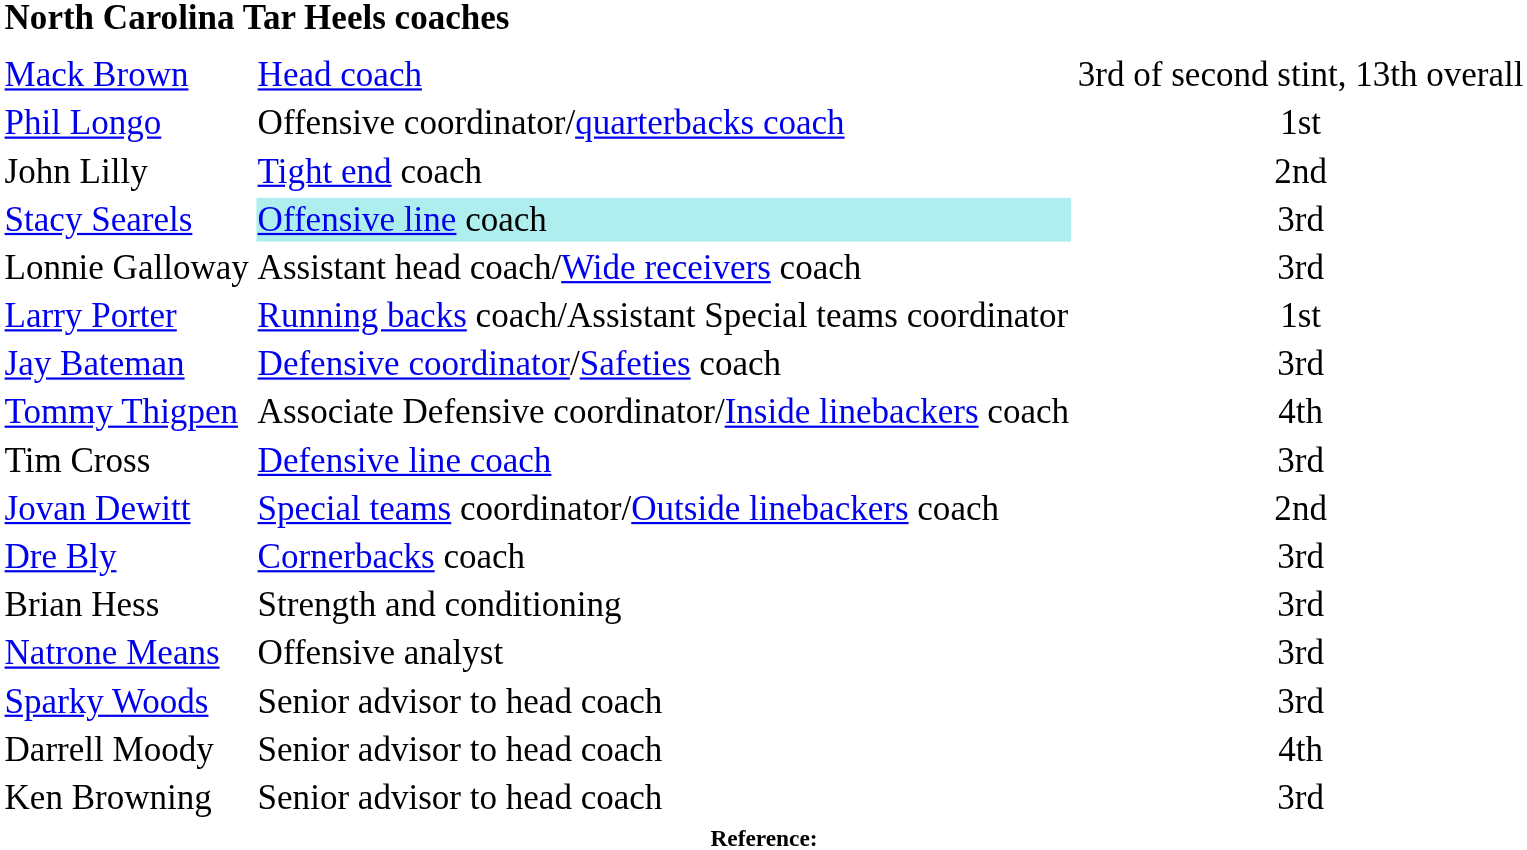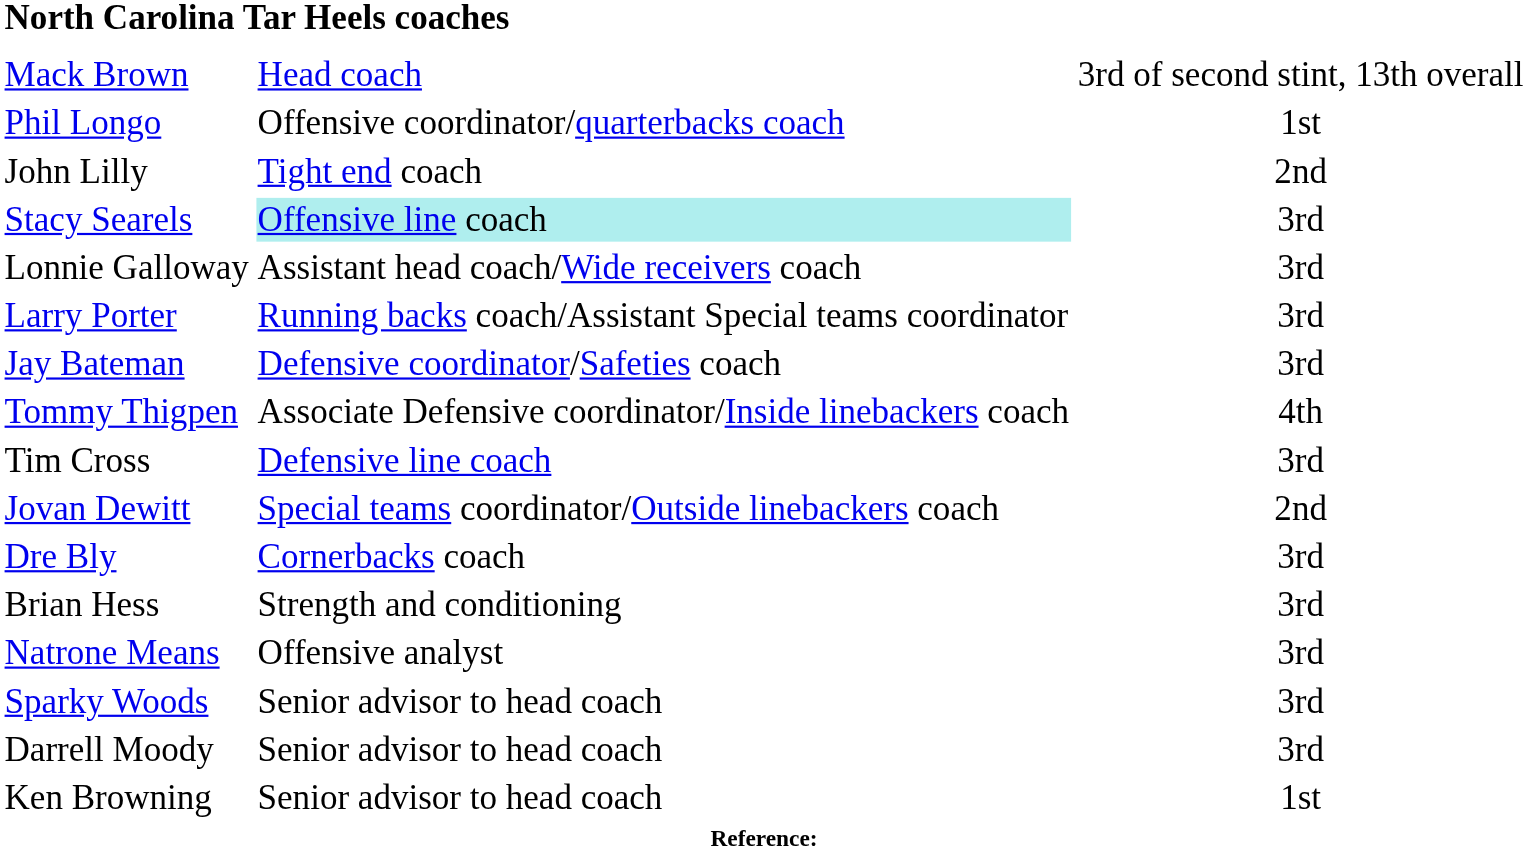(1301, 315) 1st -> (1301, 315) 3rd
(1301, 749) 4th -> (1301, 749) 3rd
(1301, 797) 3rd -> (1301, 797) 1st
